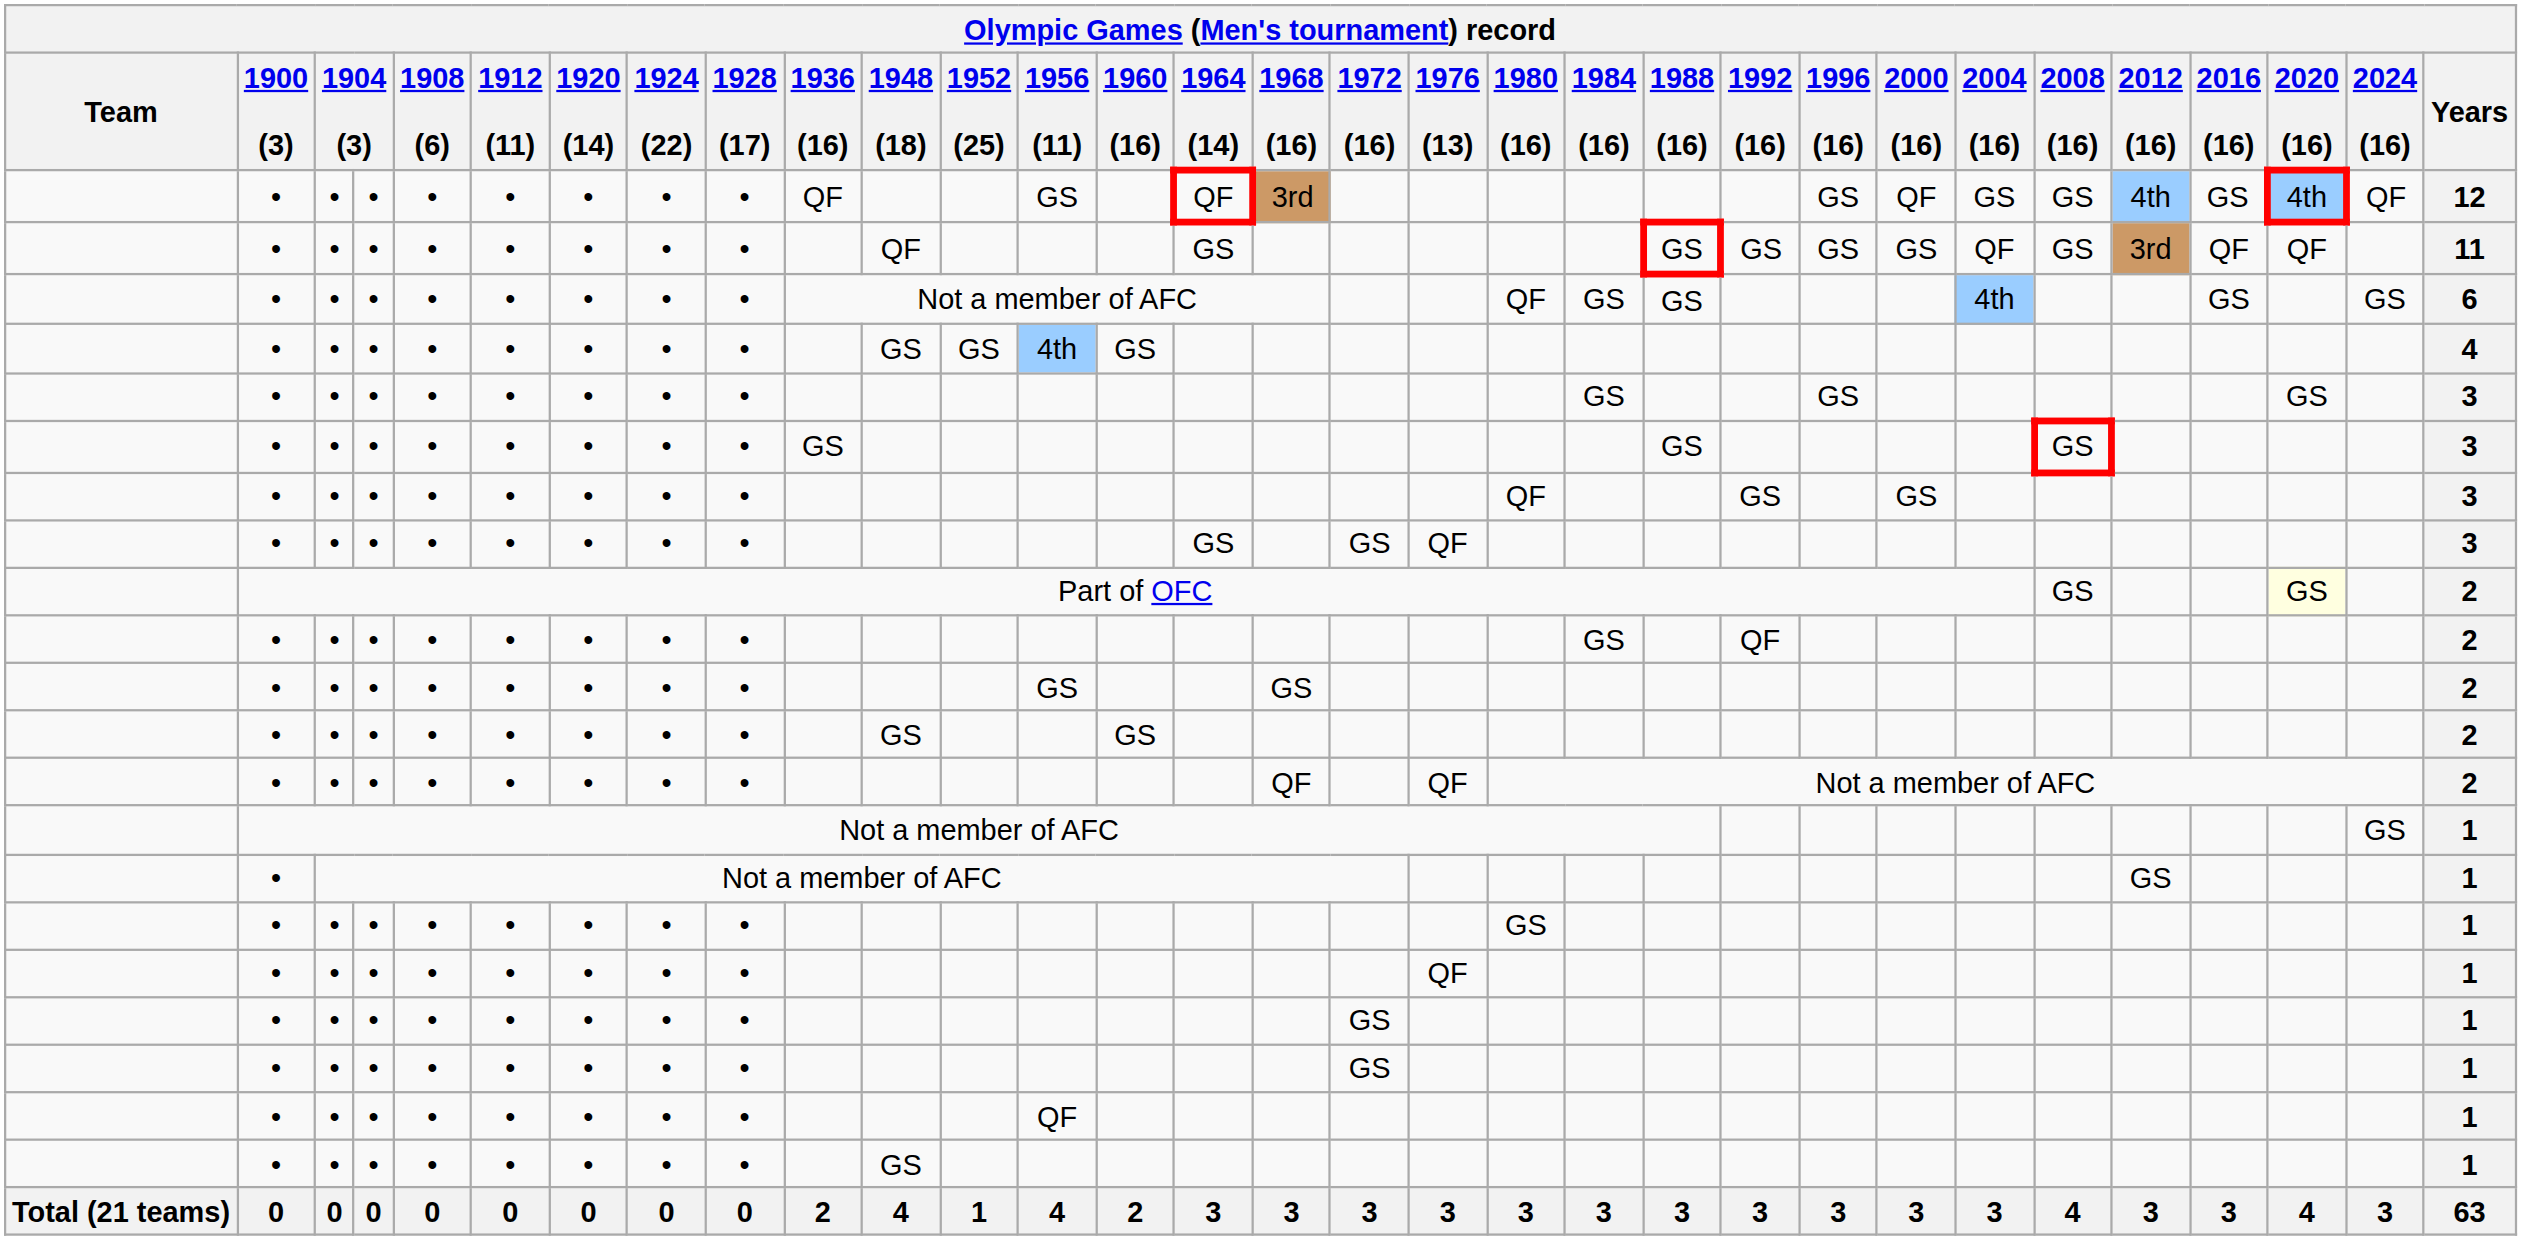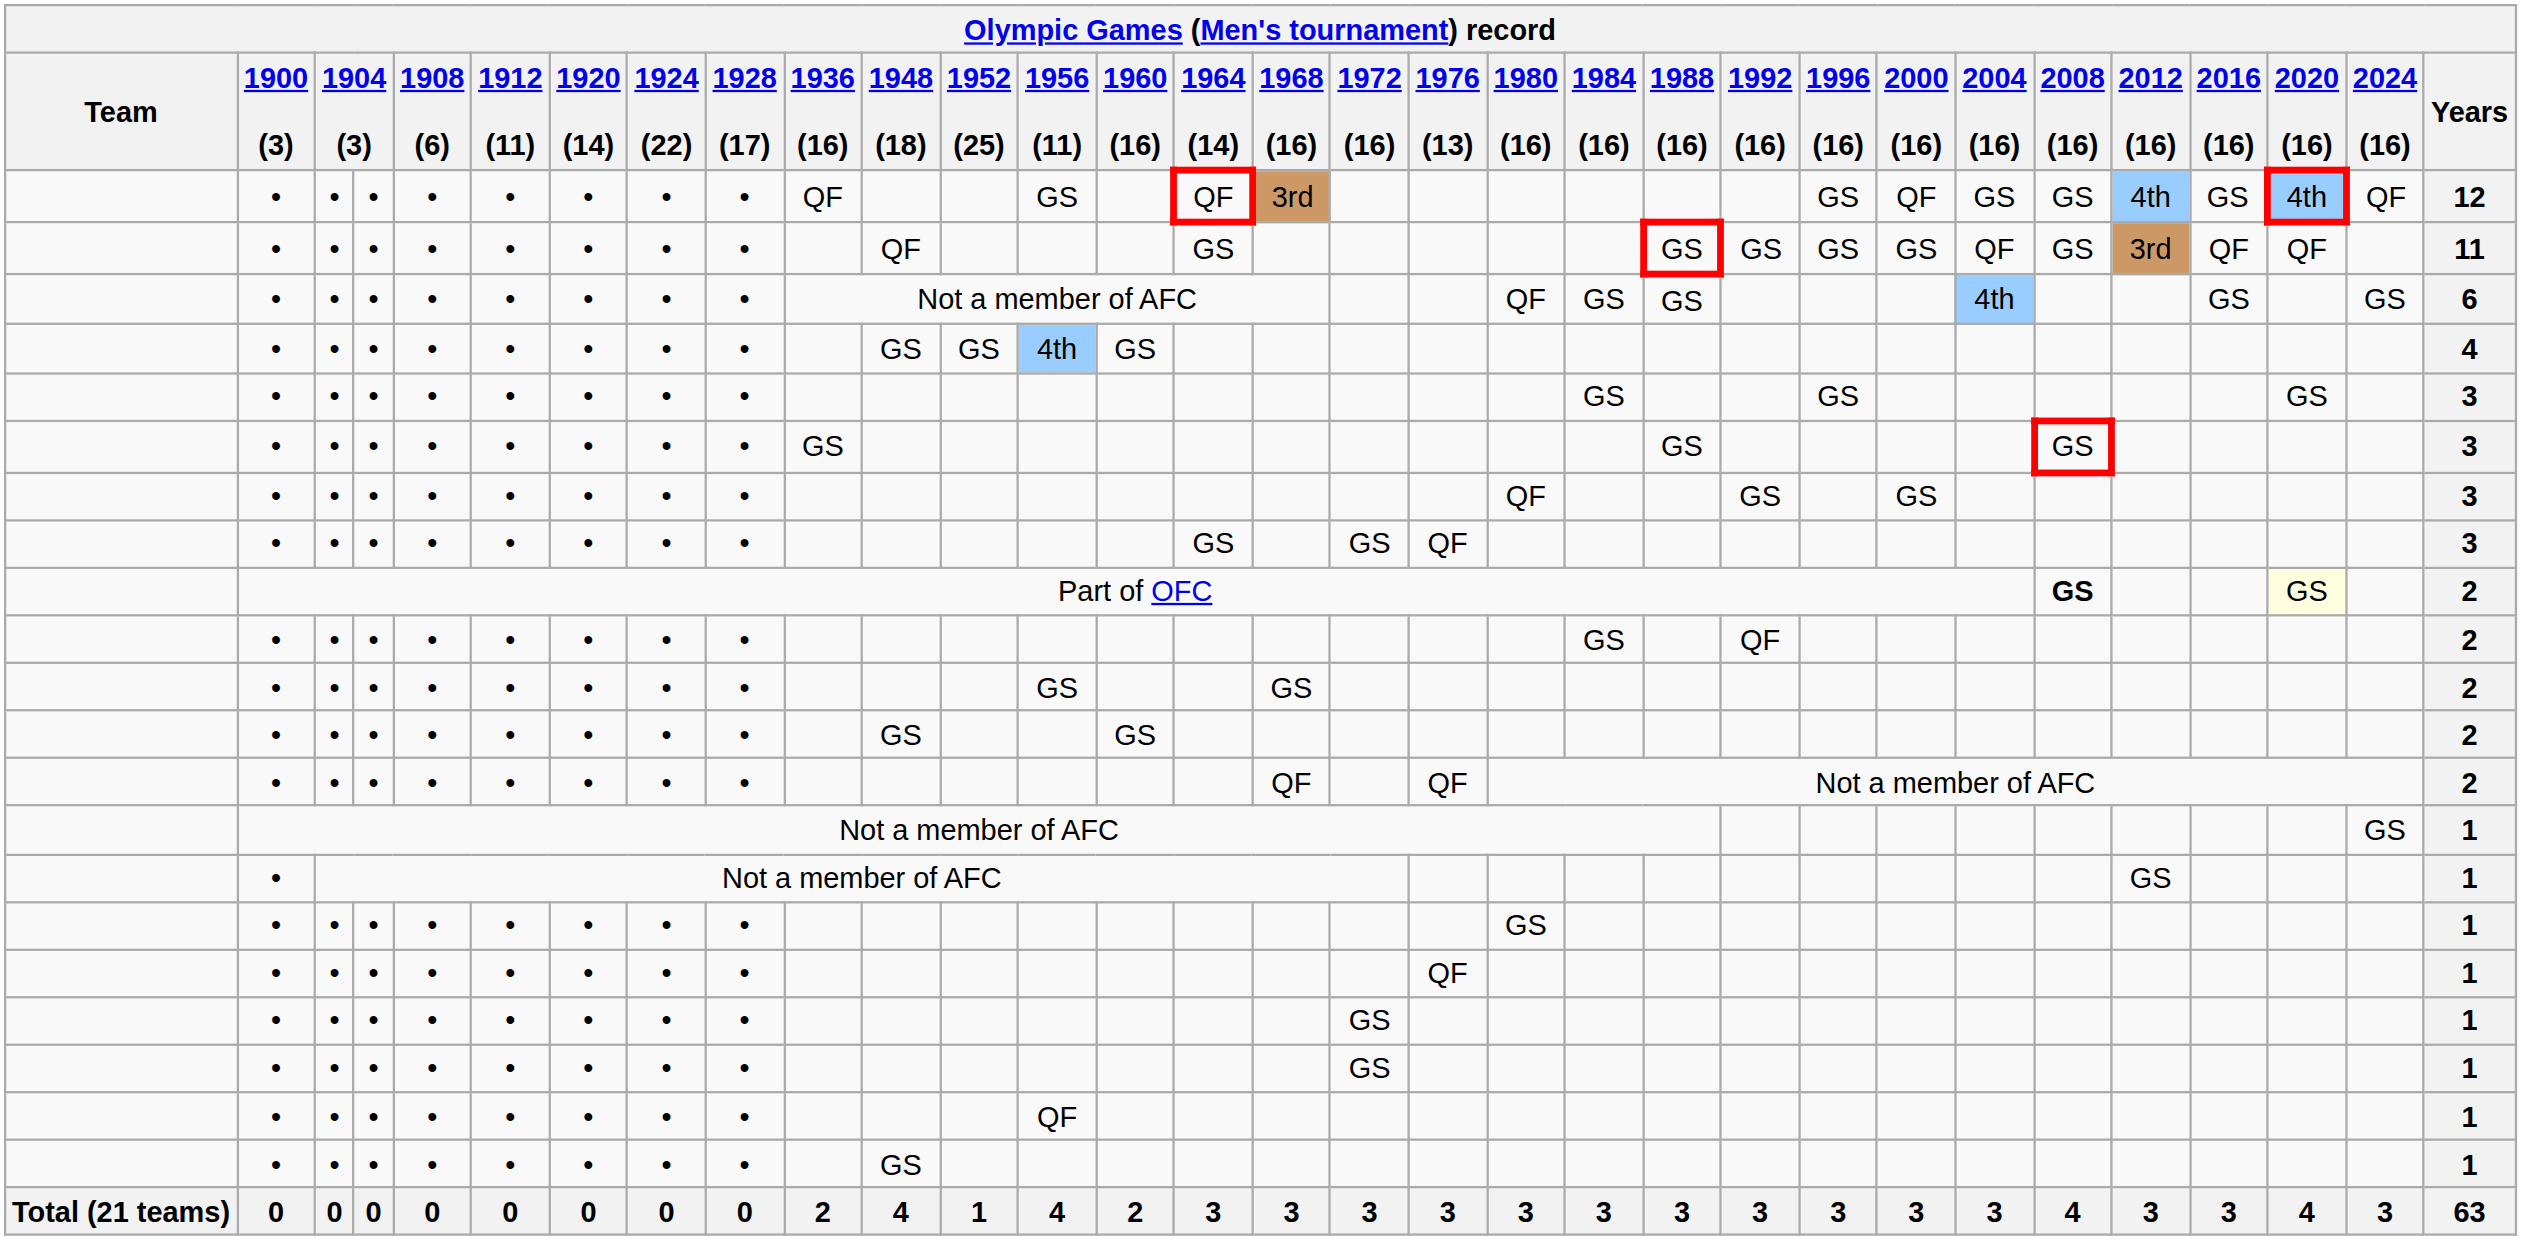(2073, 591) normal -> (2073, 591) bold
